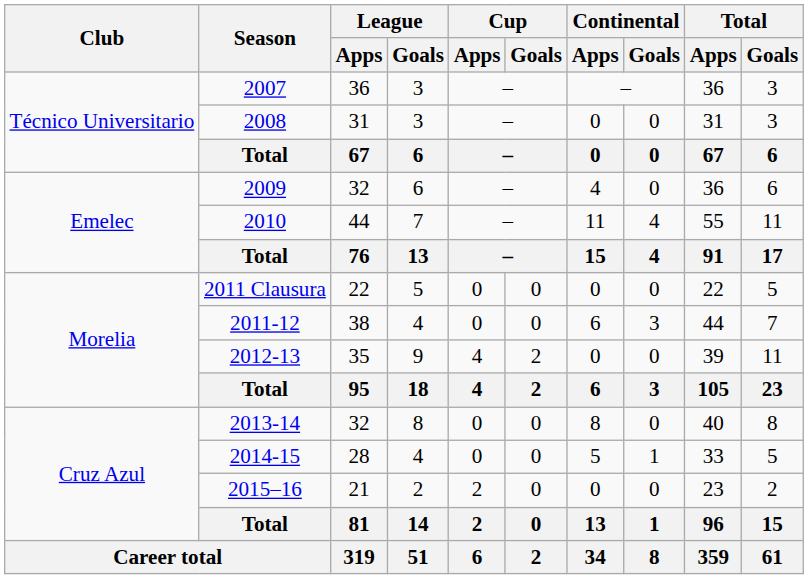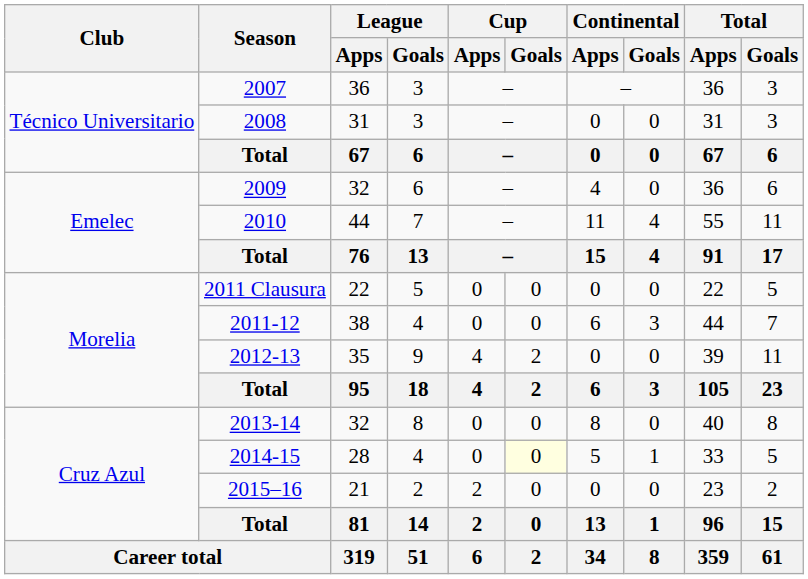(536, 456) no background -> (536, 456) lightyellow background
